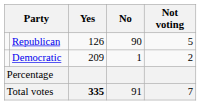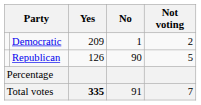rows swapped: (36, 41) <-> (37, 58)
